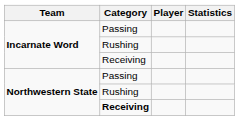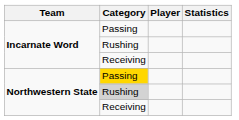(120, 76) no background -> (120, 76) gold background
(120, 91) no background -> (120, 91) lightgrey background
(126, 107) bold -> (124, 107) normal
